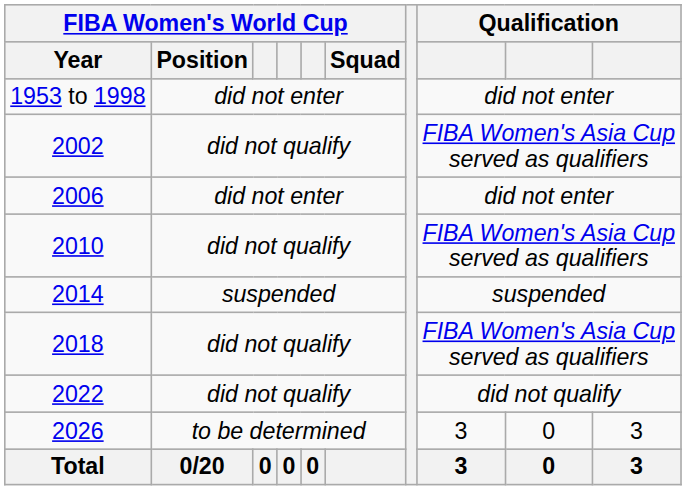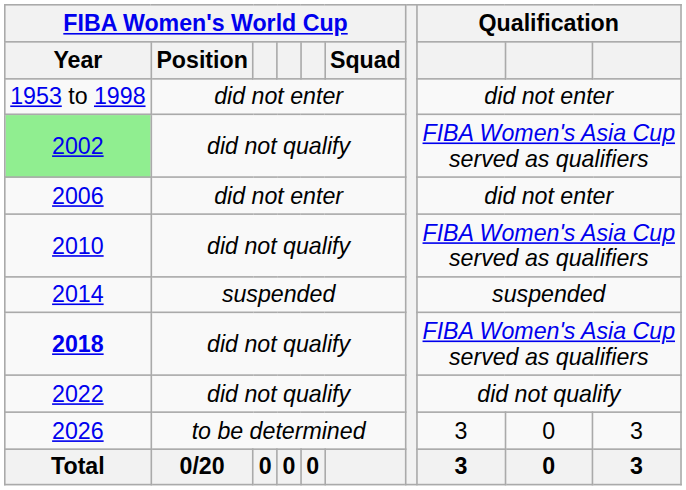(78, 146) no background -> (78, 146) lightgreen background
(78, 344) normal -> (78, 344) bold
